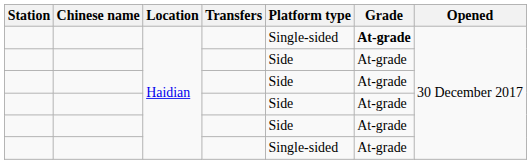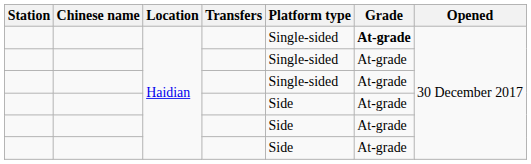(281, 59) Side -> (303, 59) Single-sided
(281, 81) Side -> (303, 81) Single-sided
(303, 147) Single-sided -> (281, 147) Side
